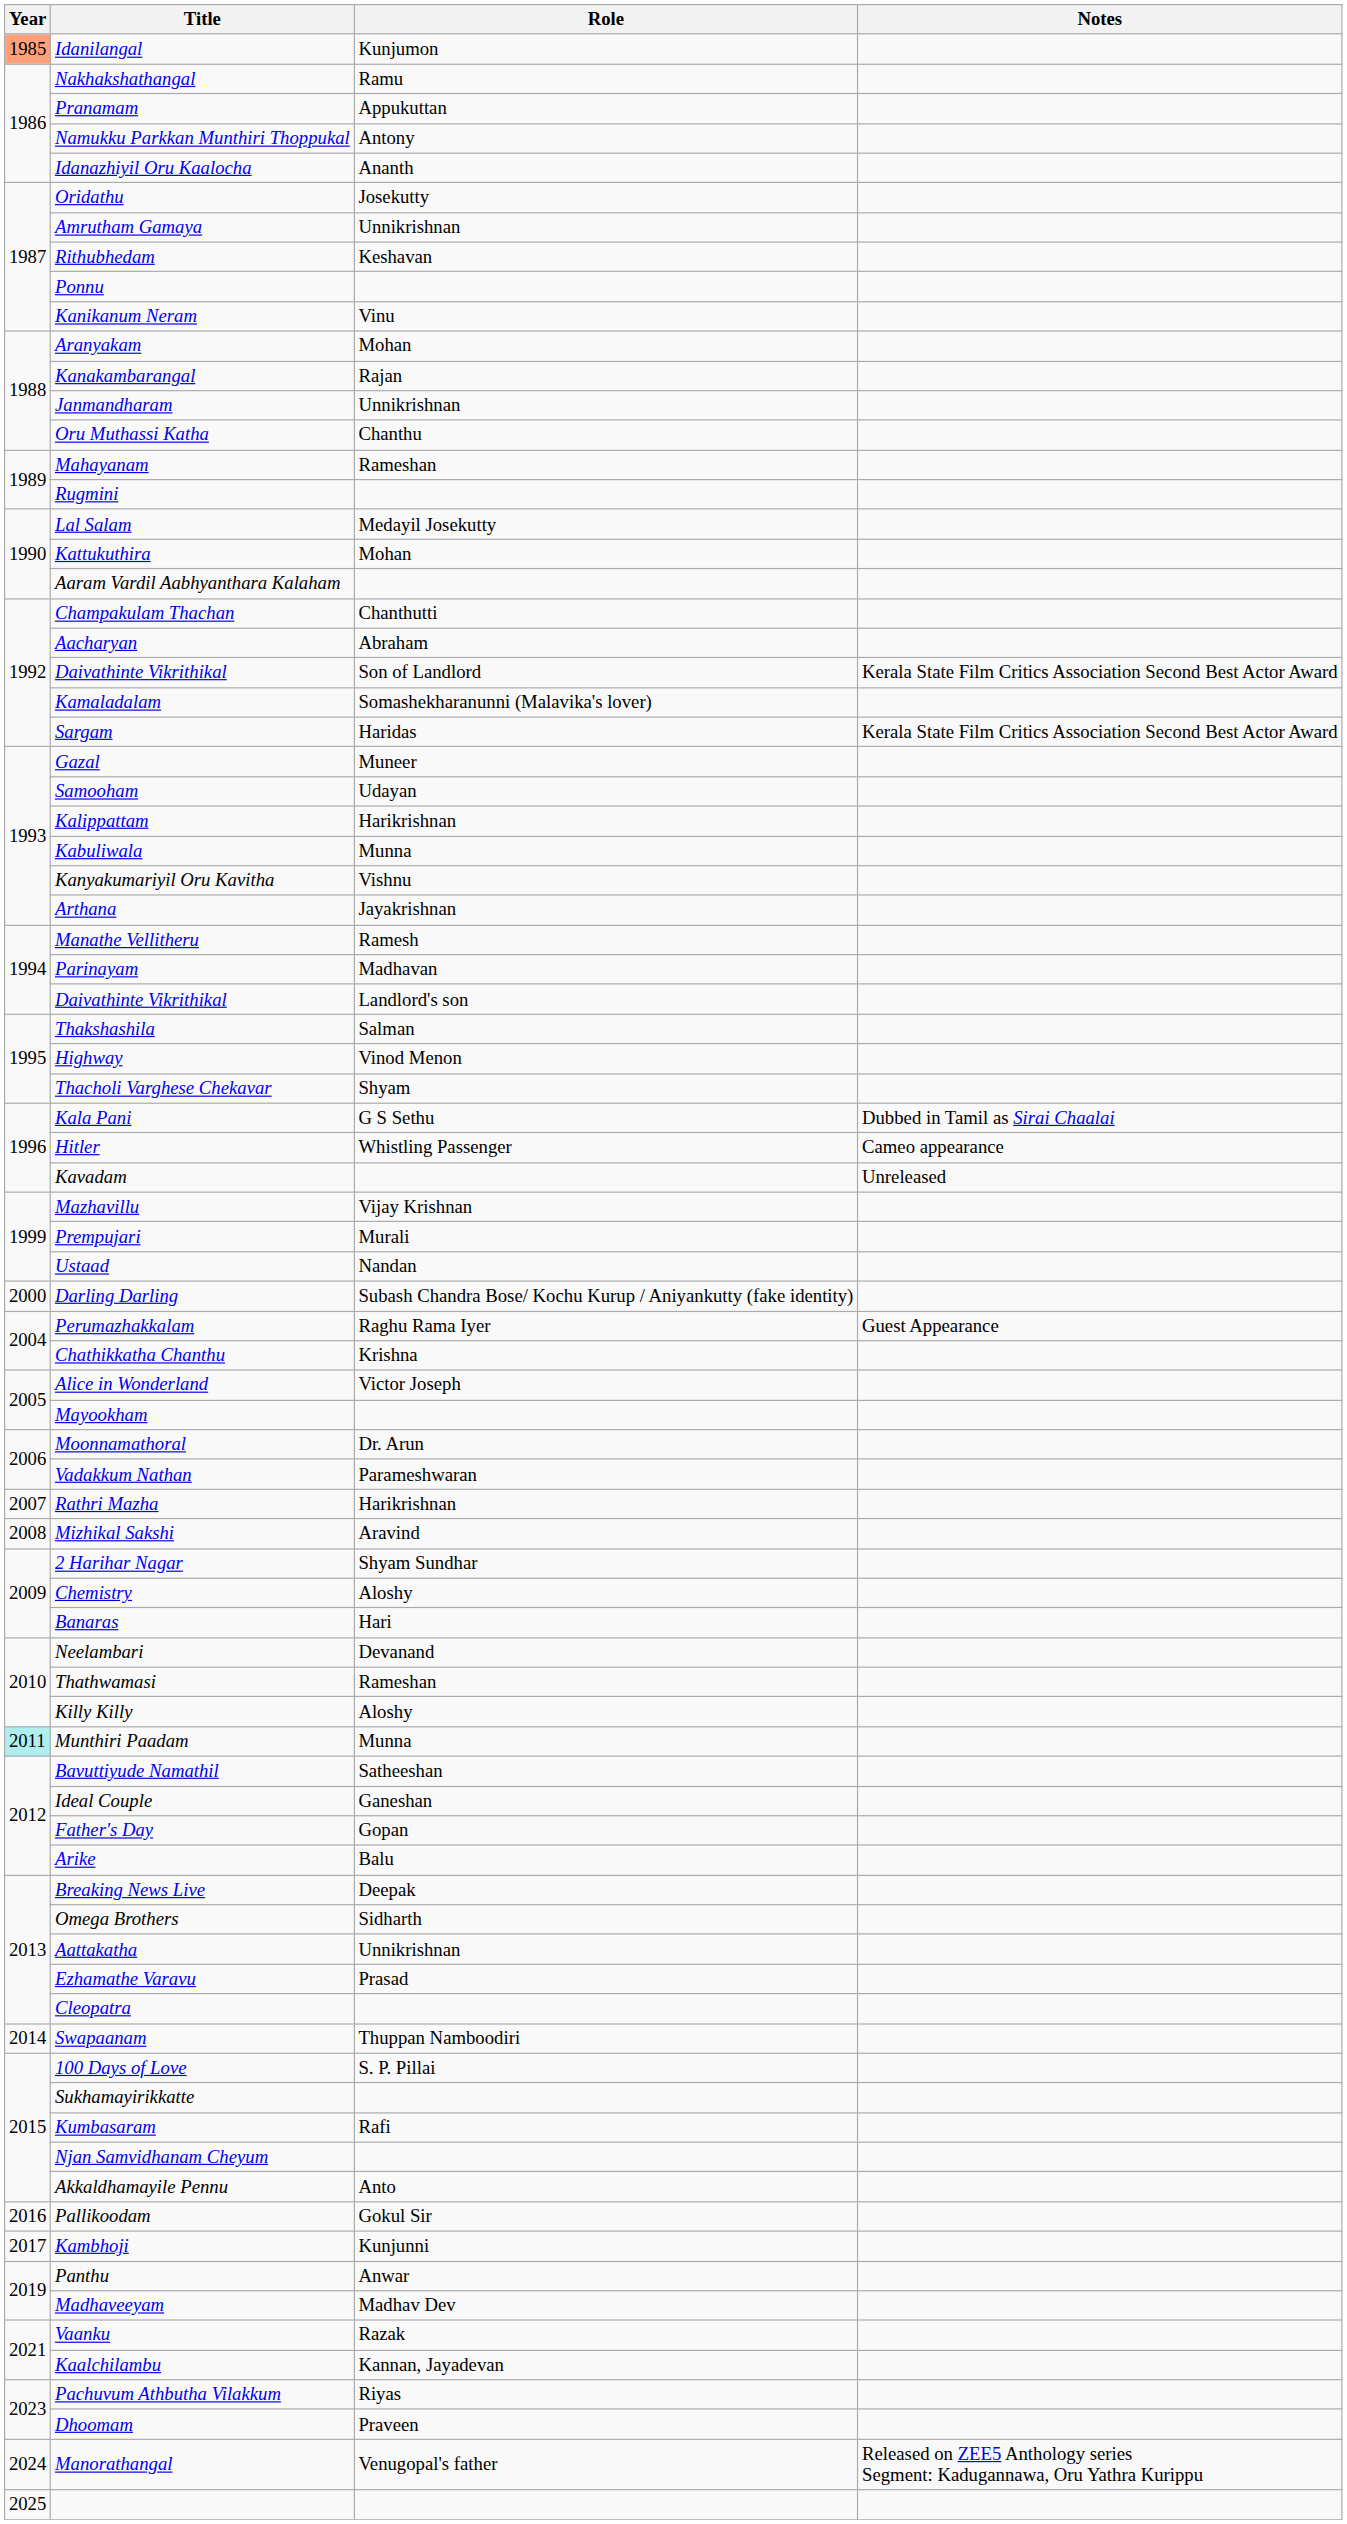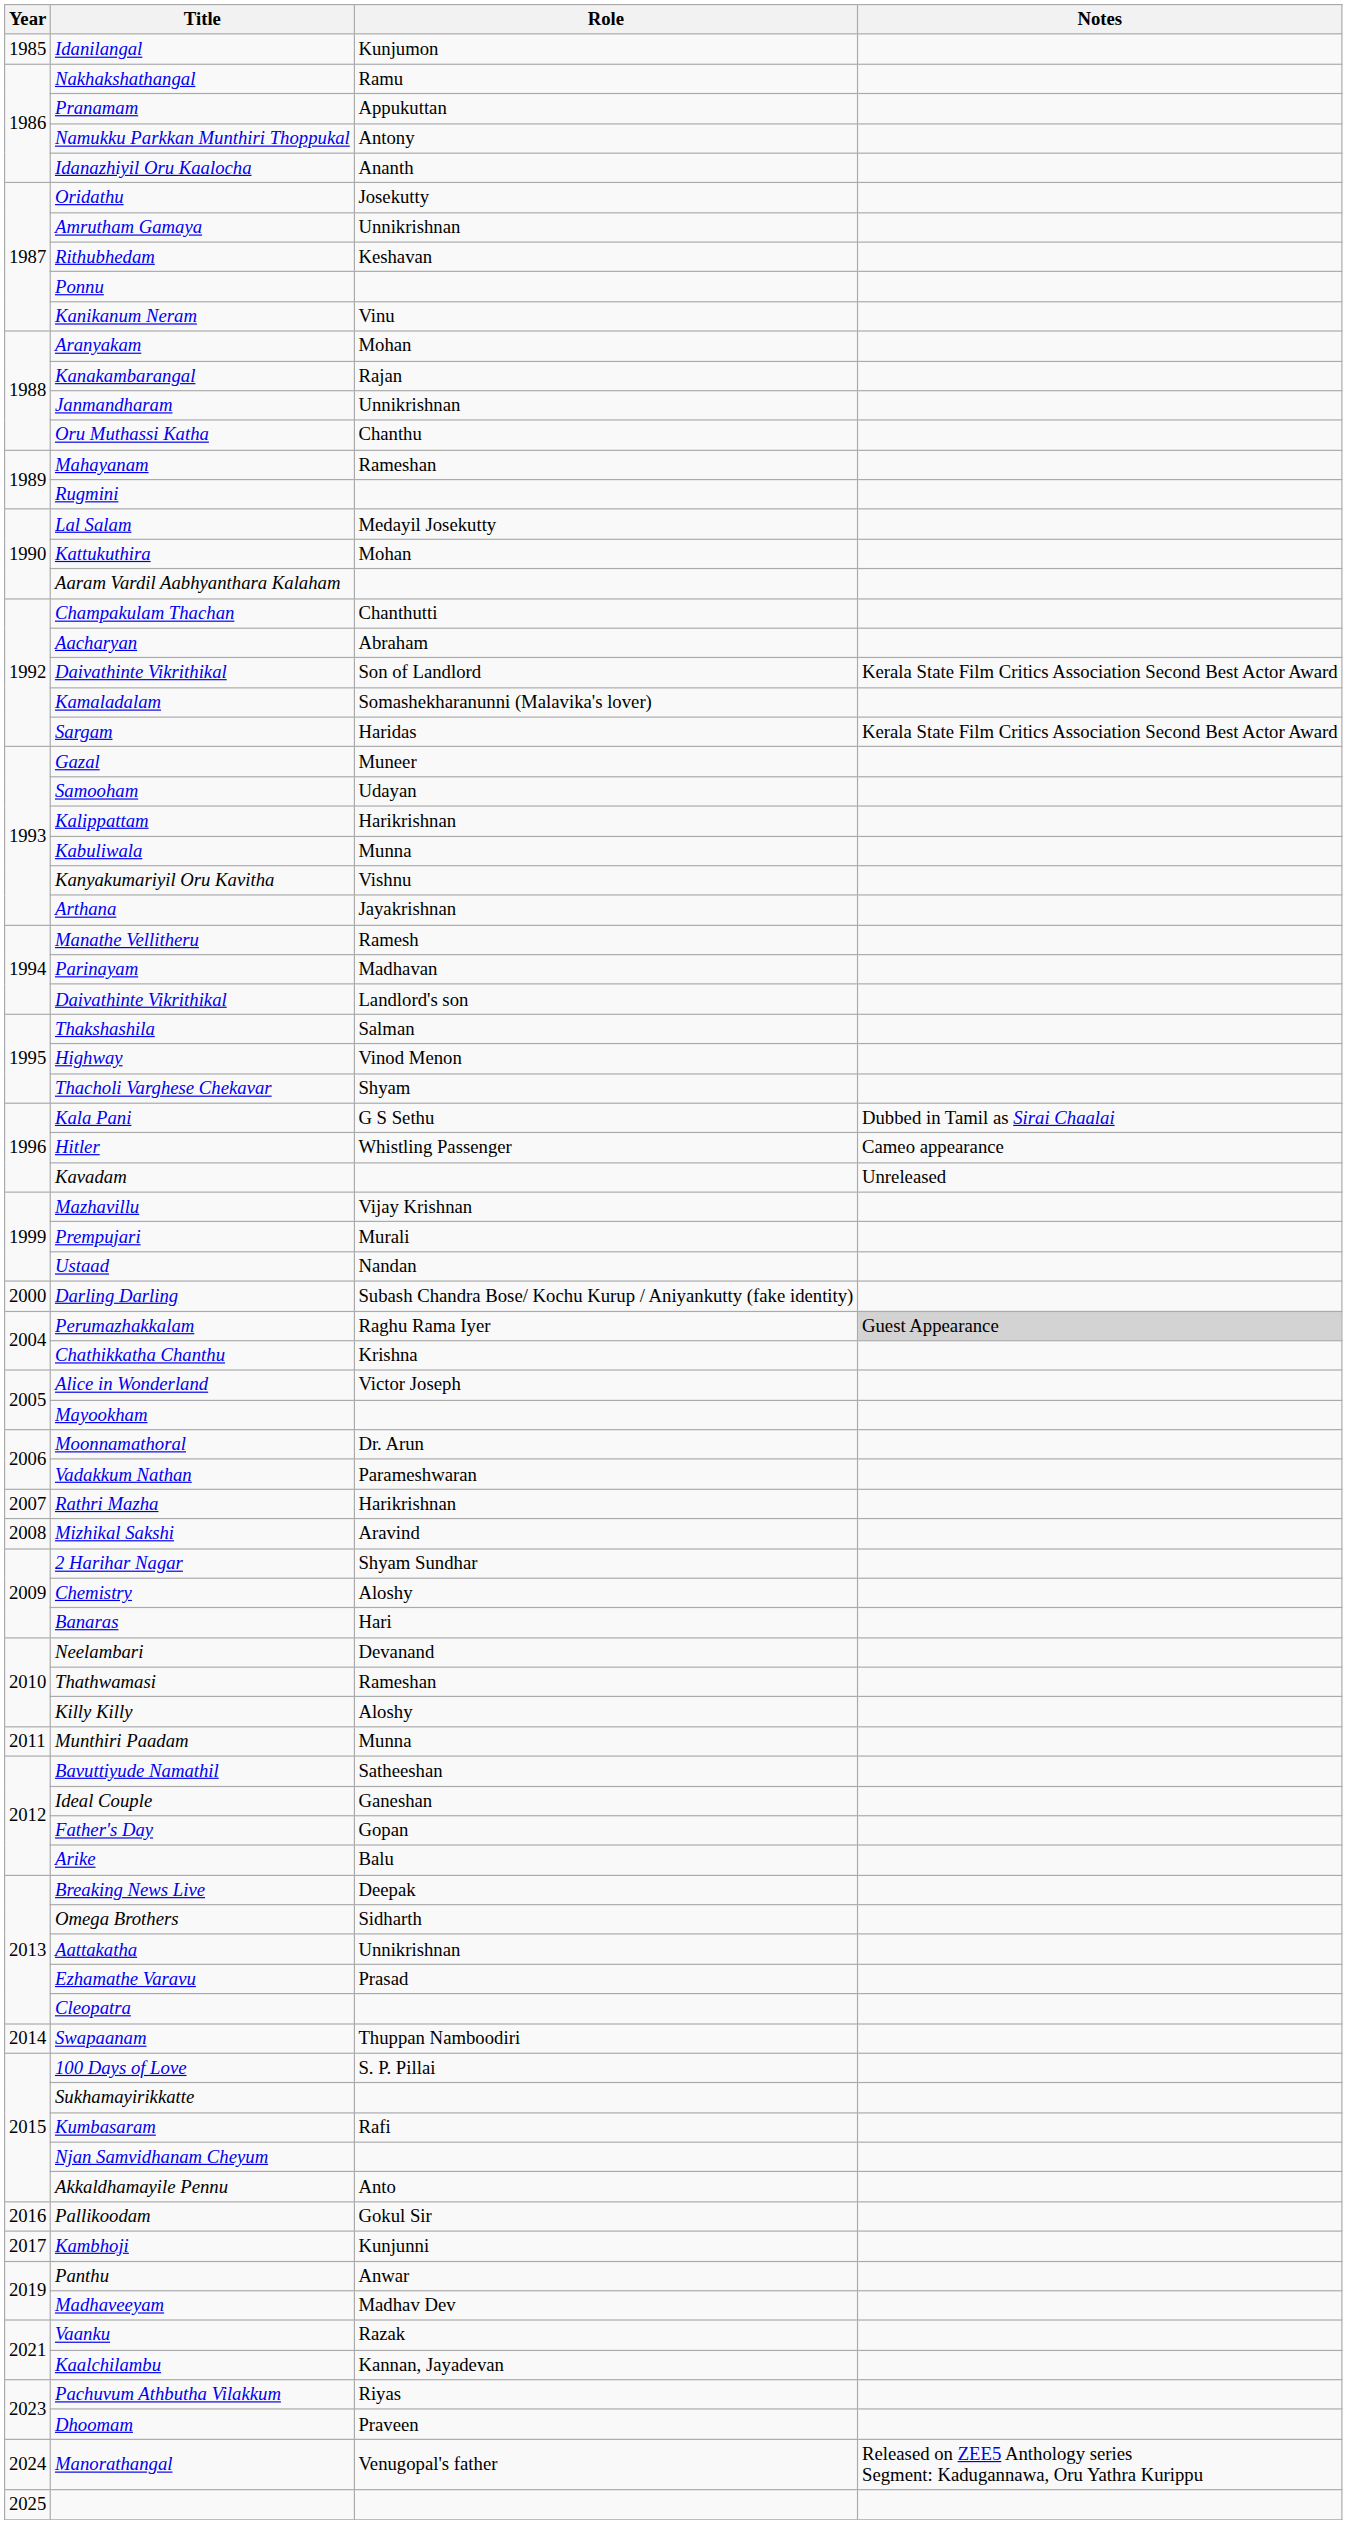(28, 49) lightsalmon background -> (28, 49) no background
(930, 1325) no background -> (930, 1325) lightgrey background
(27, 1741) paleturquoise background -> (27, 1741) no background
